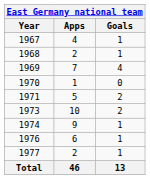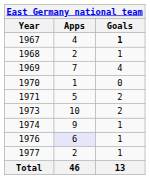(120, 40) normal -> (120, 40) bold
(75, 139) no background -> (75, 139) lavender background
